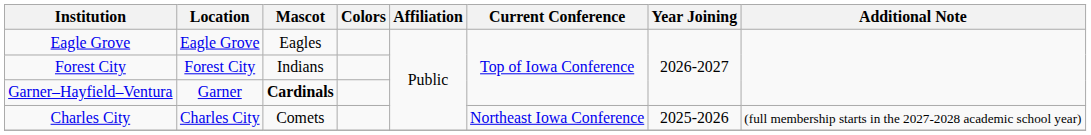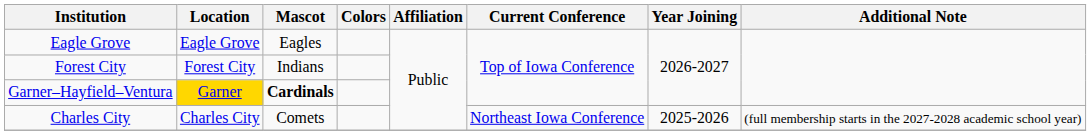(220, 92) no background -> (220, 92) gold background
